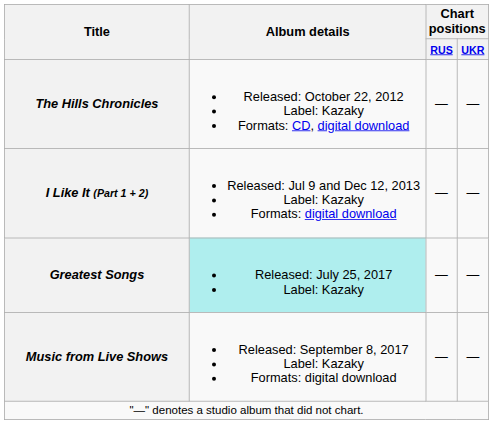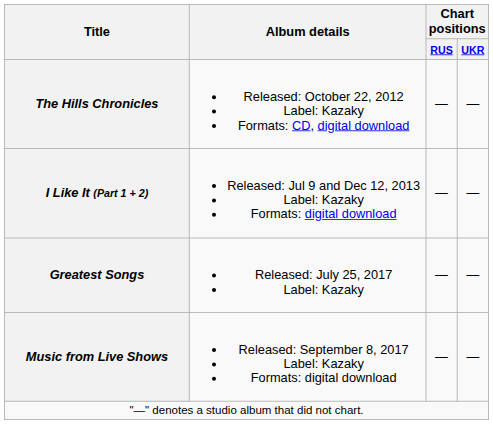(308, 282) paleturquoise background -> (308, 282) no background
